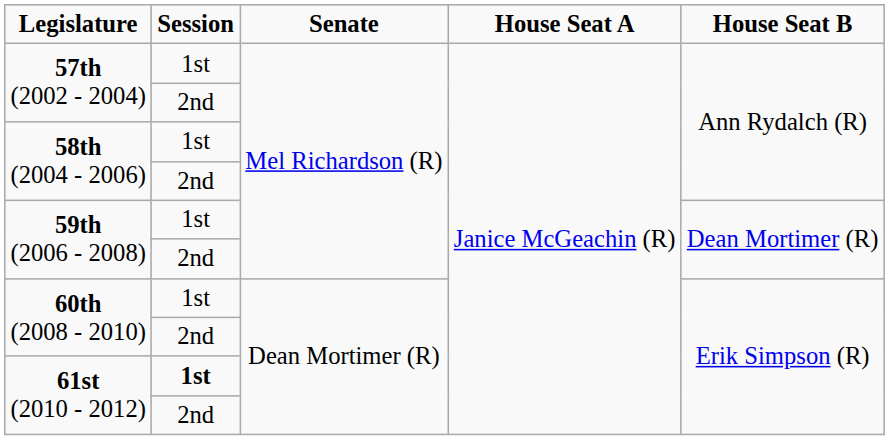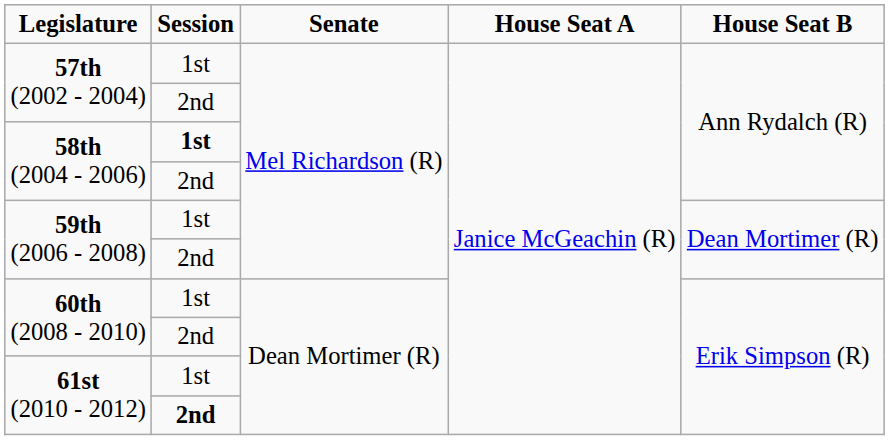(196, 141) normal -> (196, 141) bold
(196, 375) bold -> (196, 375) normal
(196, 414) normal -> (196, 414) bold
